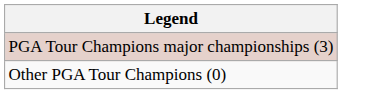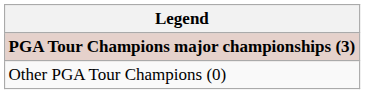(171, 46) normal -> (182, 46) bold
